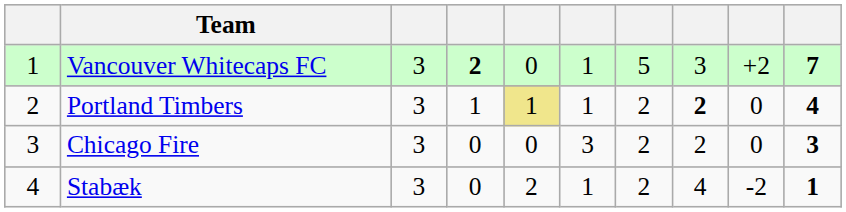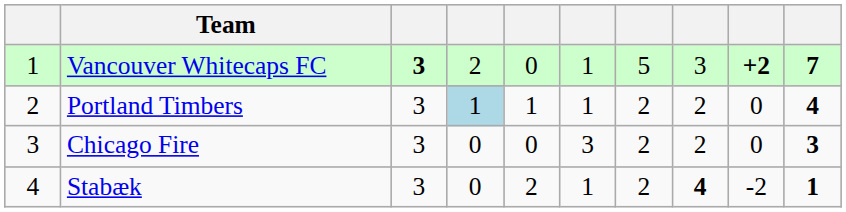(419, 65) normal -> (419, 65) bold
(475, 65) bold -> (475, 65) normal
(756, 65) normal -> (756, 65) bold
(475, 105) no background -> (475, 105) lightblue background
(531, 105) khaki background -> (531, 105) no background
(700, 105) bold -> (700, 105) normal
(700, 186) normal -> (700, 186) bold
